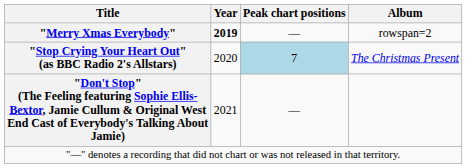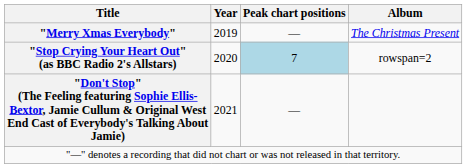(226, 32) bold -> (226, 32) normal
(405, 32) rowspan=2 -> (405, 32) The Christmas Present
(405, 58) The Christmas Present -> (405, 58) rowspan=2
